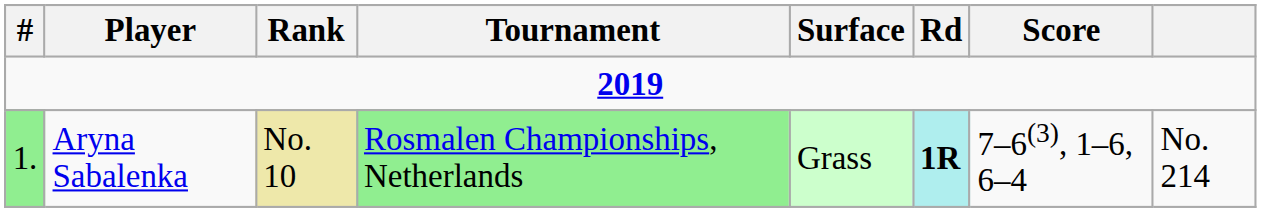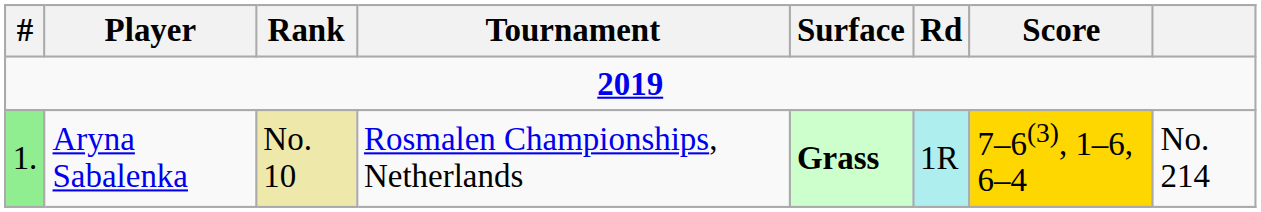(541, 158) lightgreen background -> (541, 158) no background
(834, 158) normal -> (838, 158) bold
(940, 158) bold -> (939, 158) normal
(1055, 158) no background -> (1055, 158) gold background
